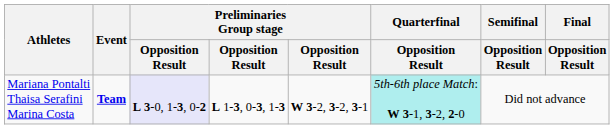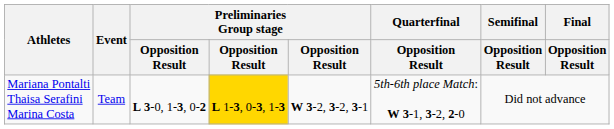(111, 99) bold -> (111, 99) normal
(169, 107) lavender background -> (169, 107) no background
(248, 107) no background -> (248, 107) gold background
(426, 99) paleturquoise background -> (426, 99) no background
